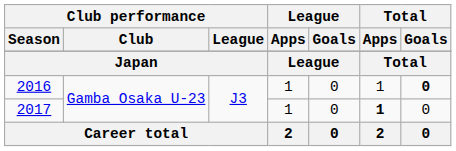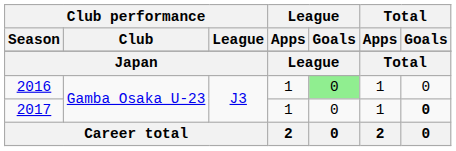(334, 87) no background -> (334, 87) lightgreen background
(426, 87) bold -> (426, 87) normal
(380, 110) bold -> (380, 110) normal
(426, 110) normal -> (426, 110) bold
